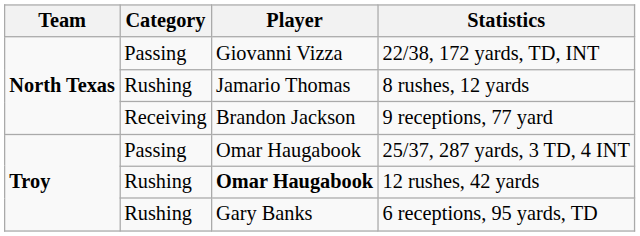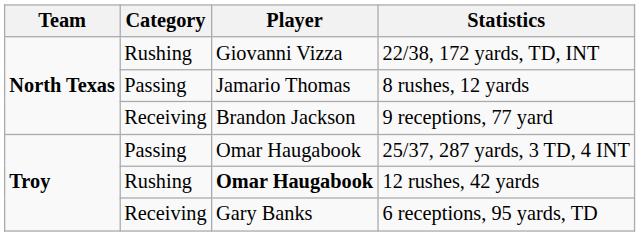(155, 53) Passing -> (158, 53) Rushing
(158, 85) Rushing -> (155, 85) Passing
(158, 214) Rushing -> (165, 214) Receiving
